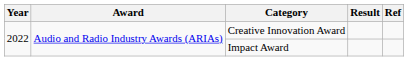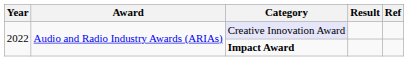(286, 30) no background -> (286, 30) lavender background
(258, 47) normal -> (261, 47) bold
